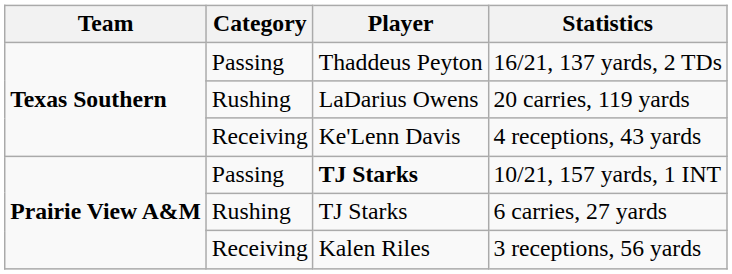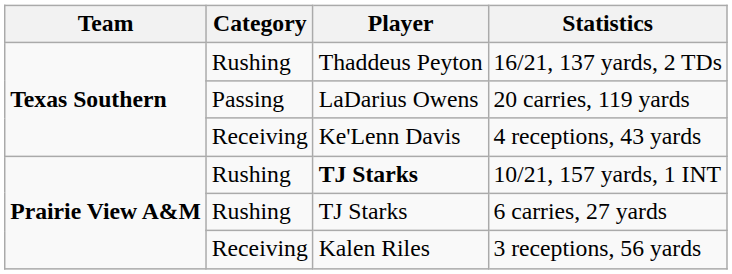(248, 61) Passing -> (251, 61) Rushing
(251, 99) Rushing -> (248, 99) Passing
(248, 174) Passing -> (251, 174) Rushing
